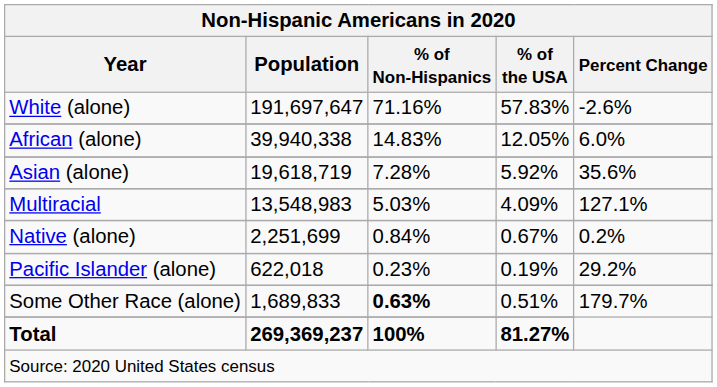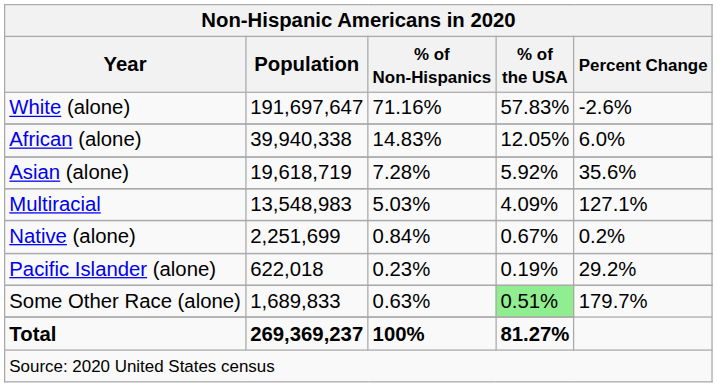(401, 301) bold -> (401, 301) normal
(529, 301) no background -> (529, 301) lightgreen background
